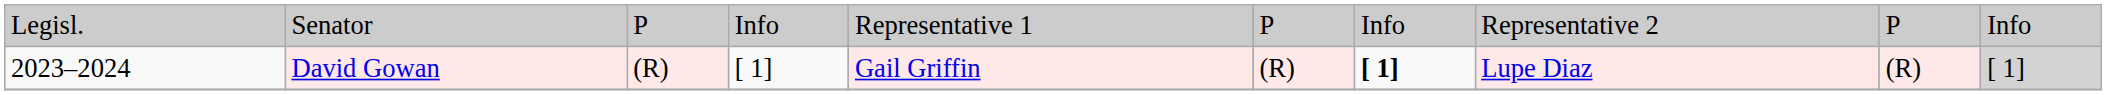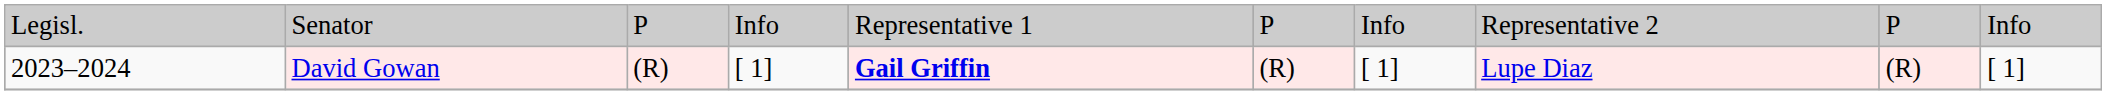(918, 67) normal -> (922, 67) bold
(1380, 67) bold -> (1380, 67) normal
(2006, 67) lightgrey background -> (2006, 67) no background
